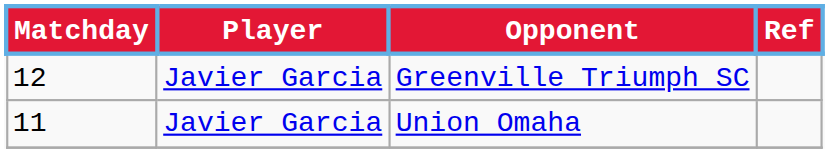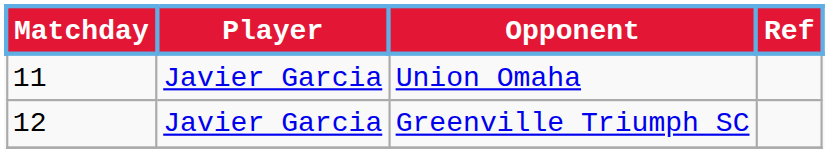rows swapped: (488, 124) <-> (573, 78)
